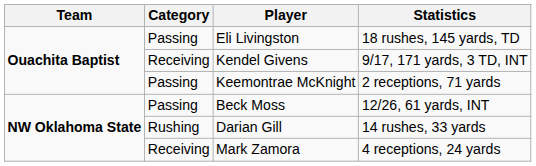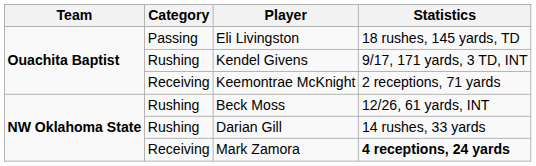(179, 60) Receiving -> (174, 60) Rushing
(173, 82) Passing -> (179, 82) Receiving
(173, 105) Passing -> (174, 105) Rushing
(431, 149) normal -> (436, 149) bold
